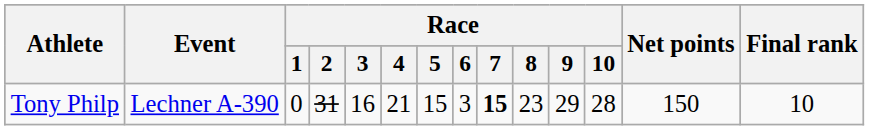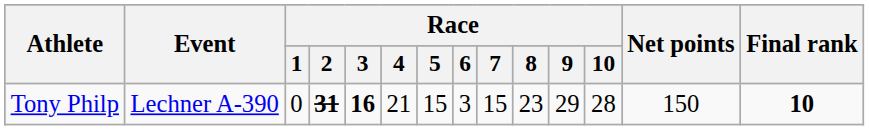(327, 104) normal -> (327, 104) bold
(363, 104) normal -> (363, 104) bold
(495, 104) bold -> (495, 104) normal
(802, 104) normal -> (802, 104) bold
